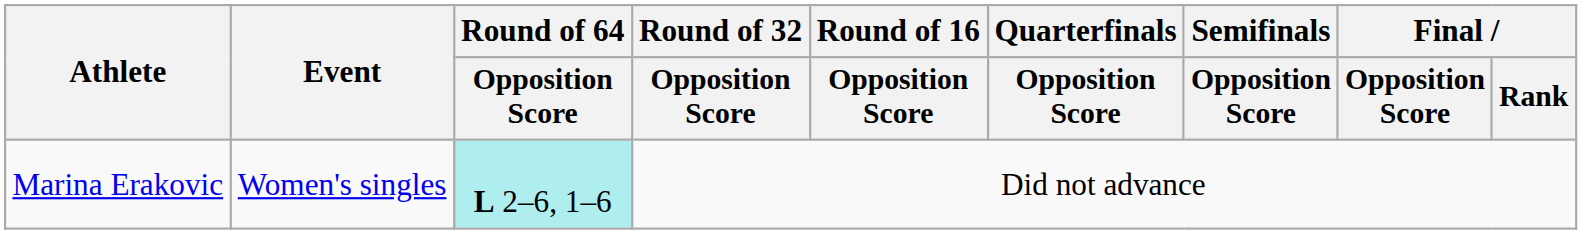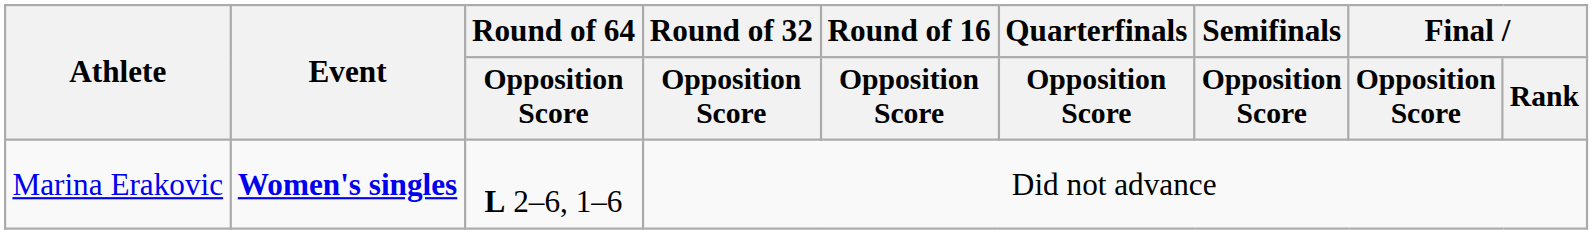(342, 184) normal -> (348, 184) bold
(543, 202) paleturquoise background -> (554, 202) no background
